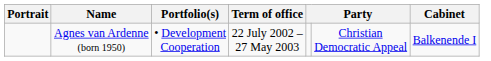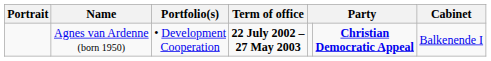(267, 39) normal -> (268, 39) bold
(361, 39) normal -> (365, 39) bold
